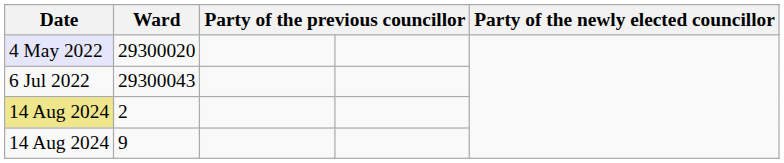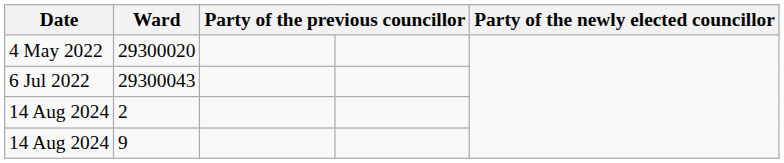(56, 50) lavender background -> (56, 50) no background
(59, 111) khaki background -> (59, 111) no background
